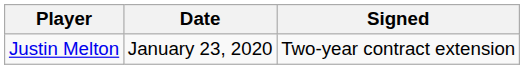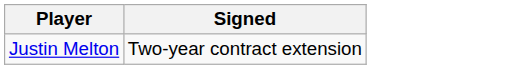- column: (200, 19)
